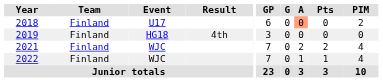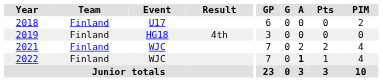(301, 22) lightsalmon background -> (301, 22) no background
(301, 59) normal -> (301, 59) bold
